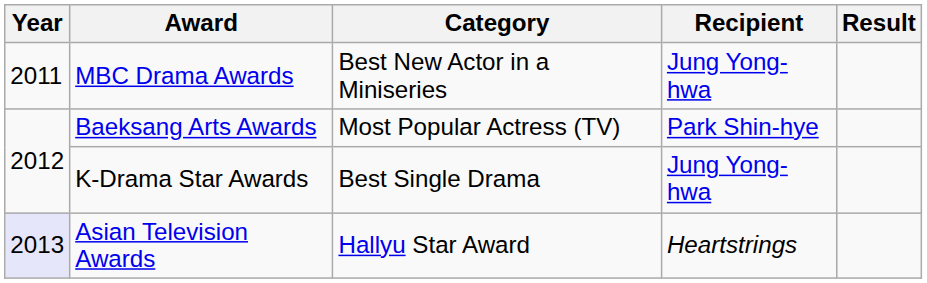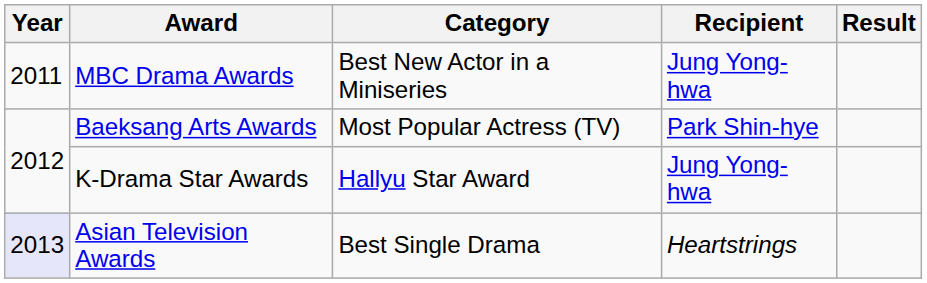(439, 179) Best Single Drama -> (434, 179) Hallyu Star Award
(434, 244) Hallyu Star Award -> (439, 244) Best Single Drama
